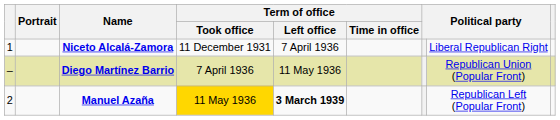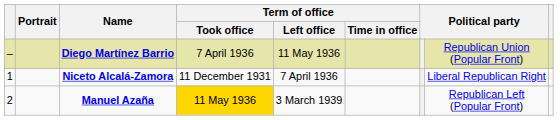rows swapped: (118, 47) <-> (118, 71)
(310, 100) bold -> (309, 100) normal
